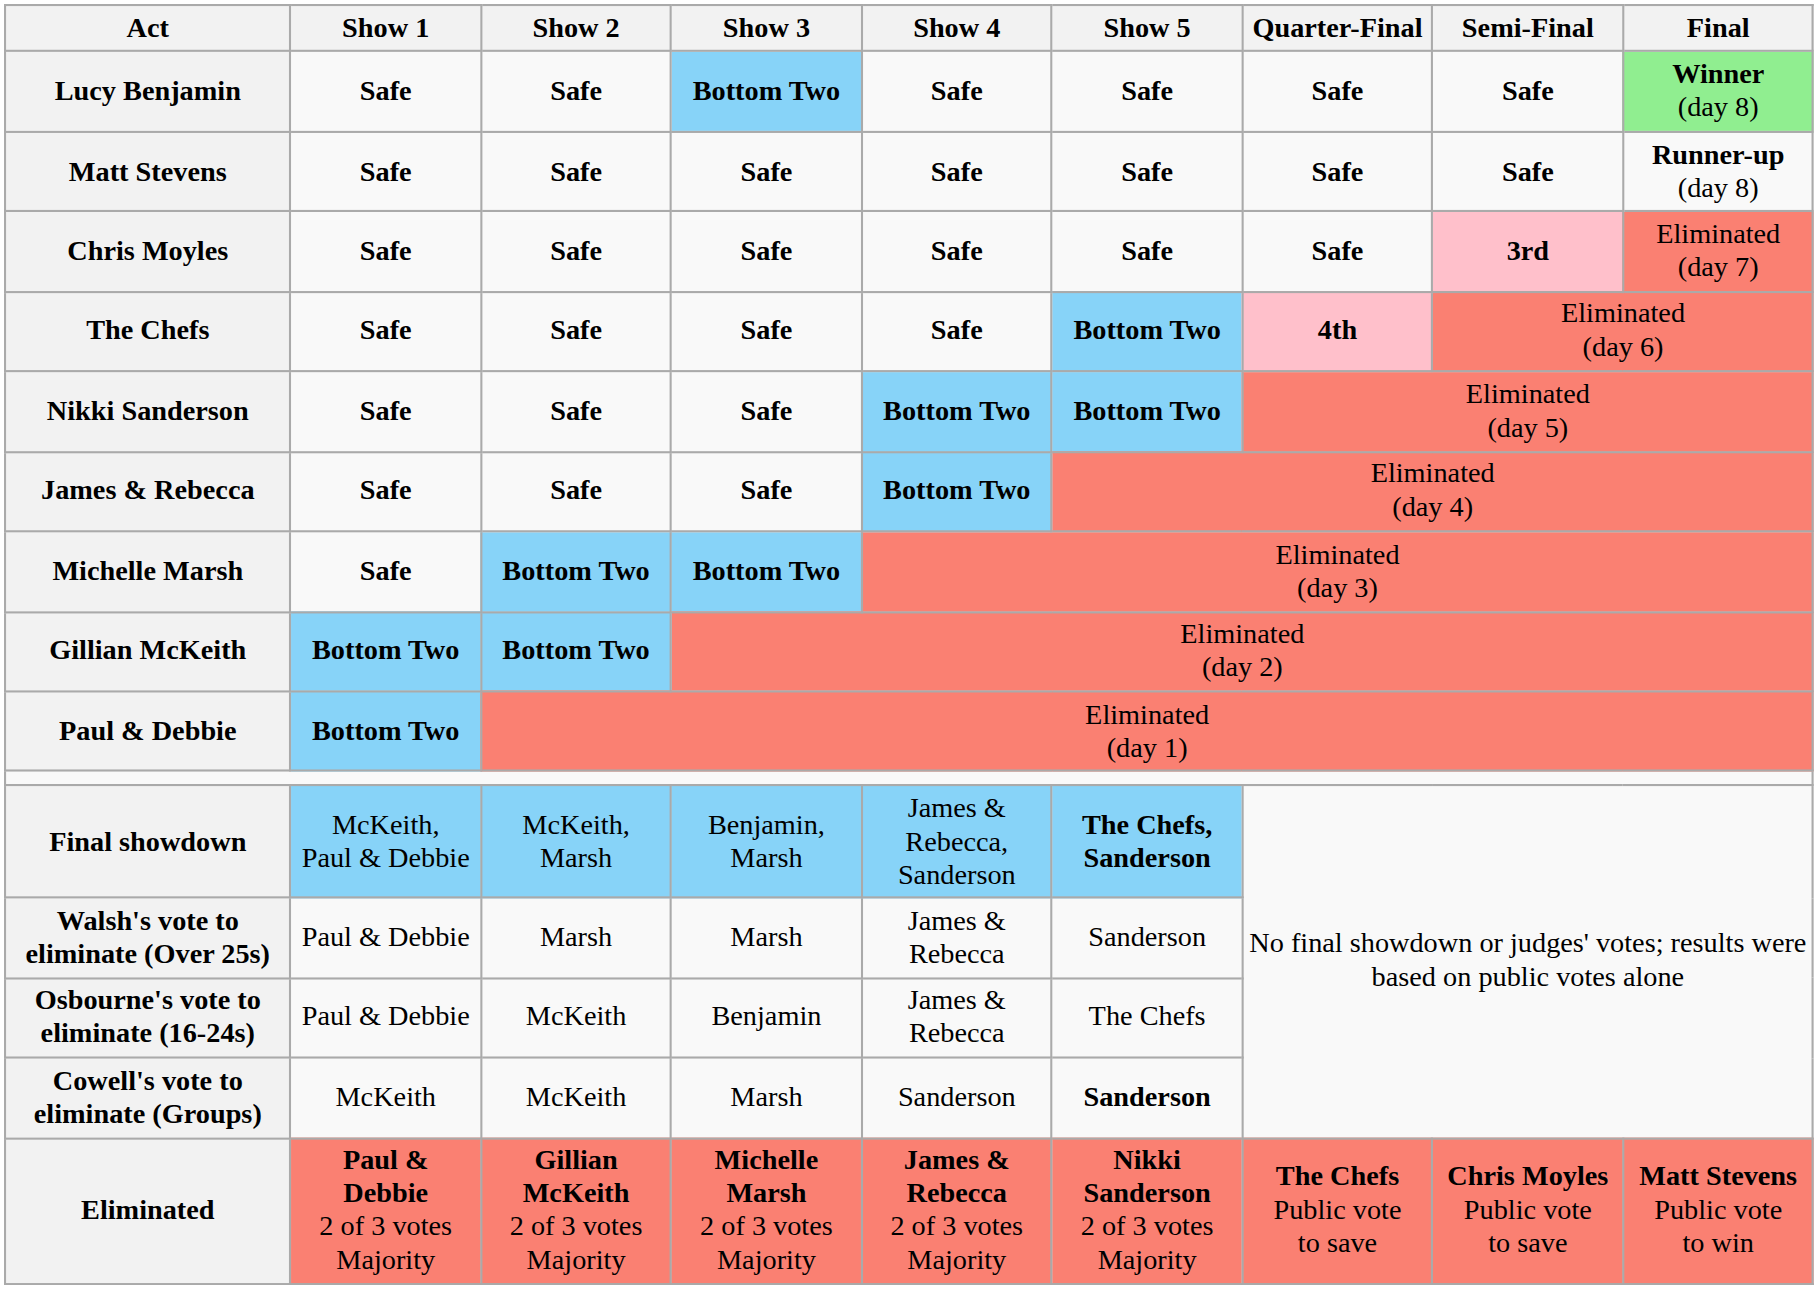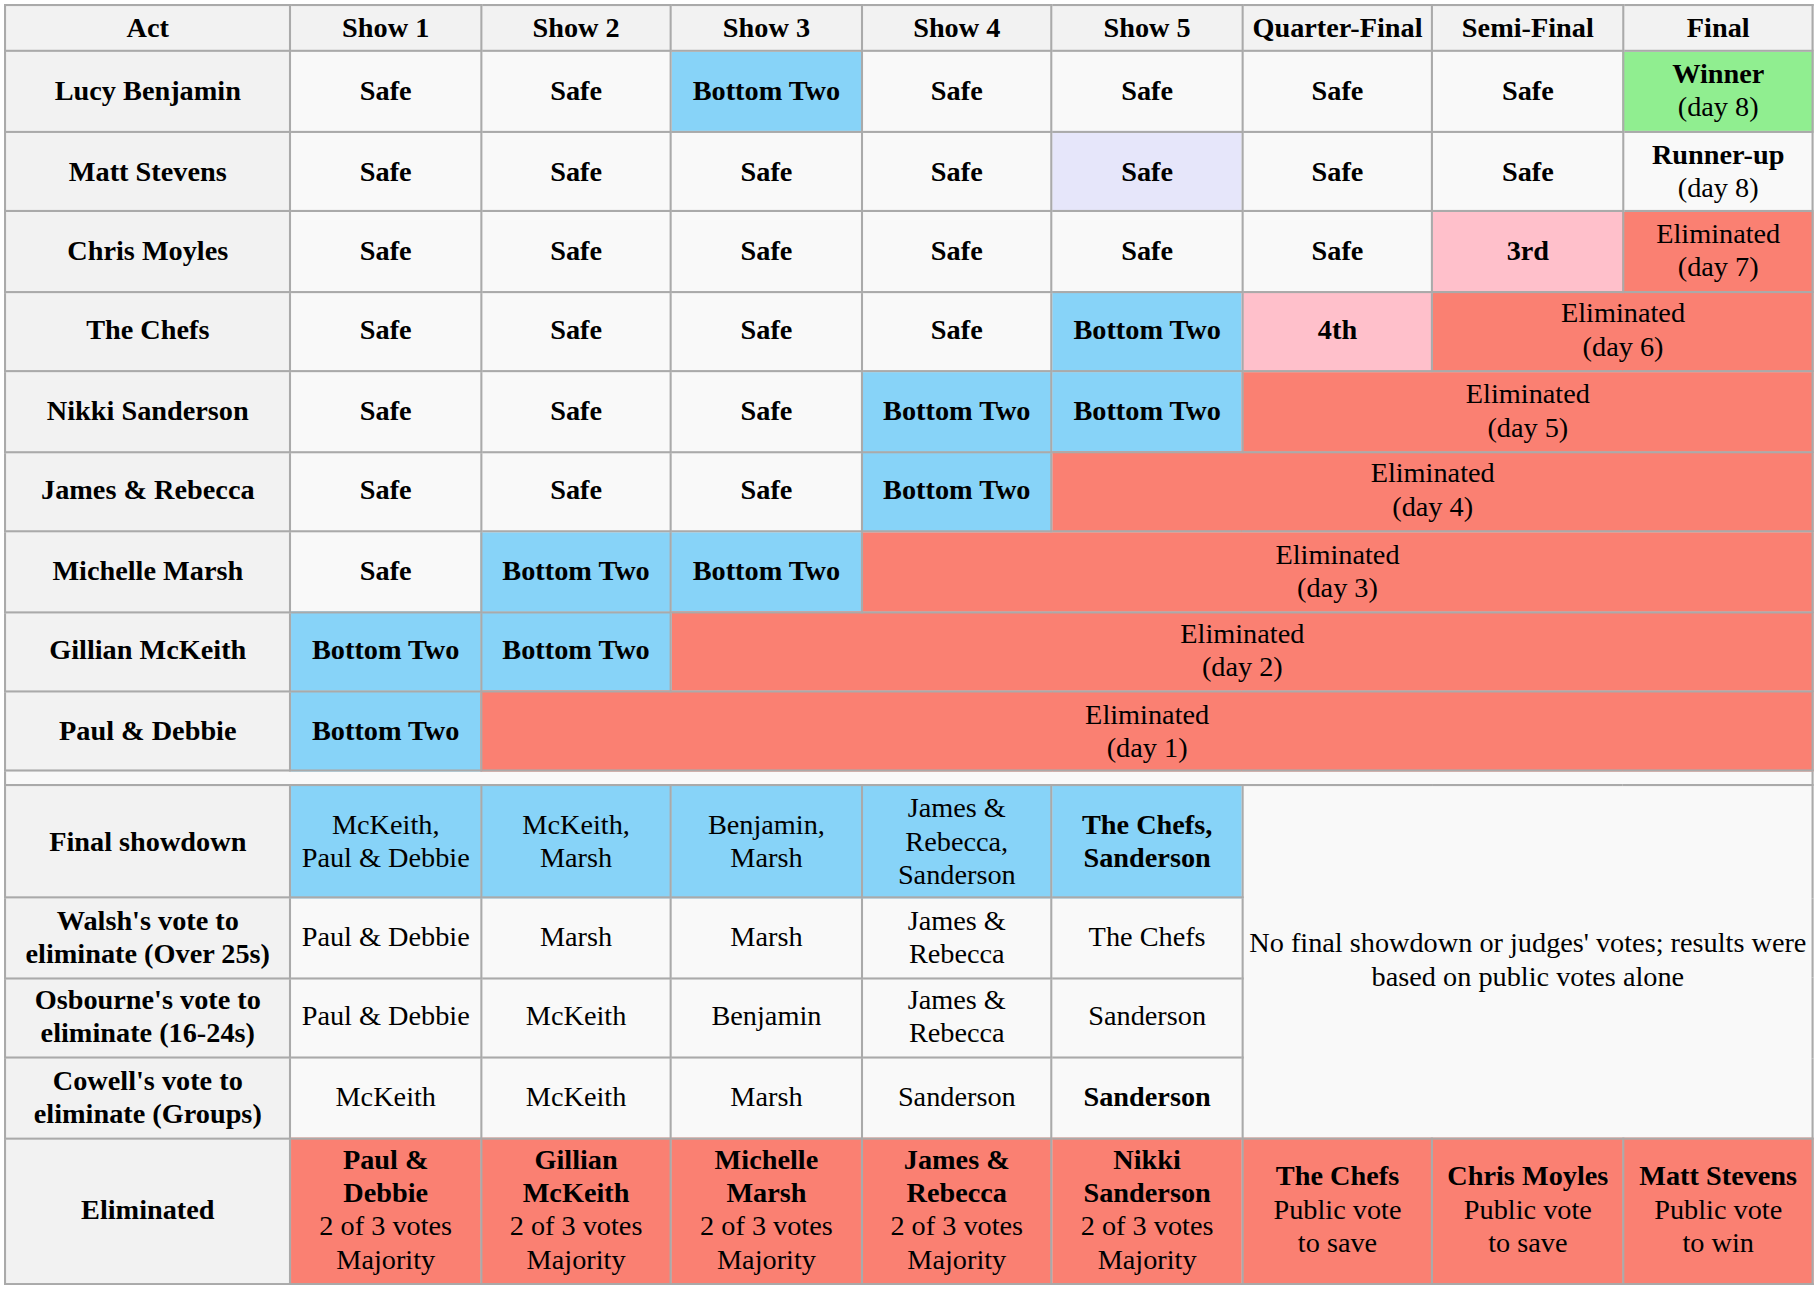(1147, 170) no background -> (1147, 170) lavender background
(1147, 936) Sanderson -> (1147, 936) The Chefs
(1147, 1016) The Chefs -> (1147, 1016) Sanderson
